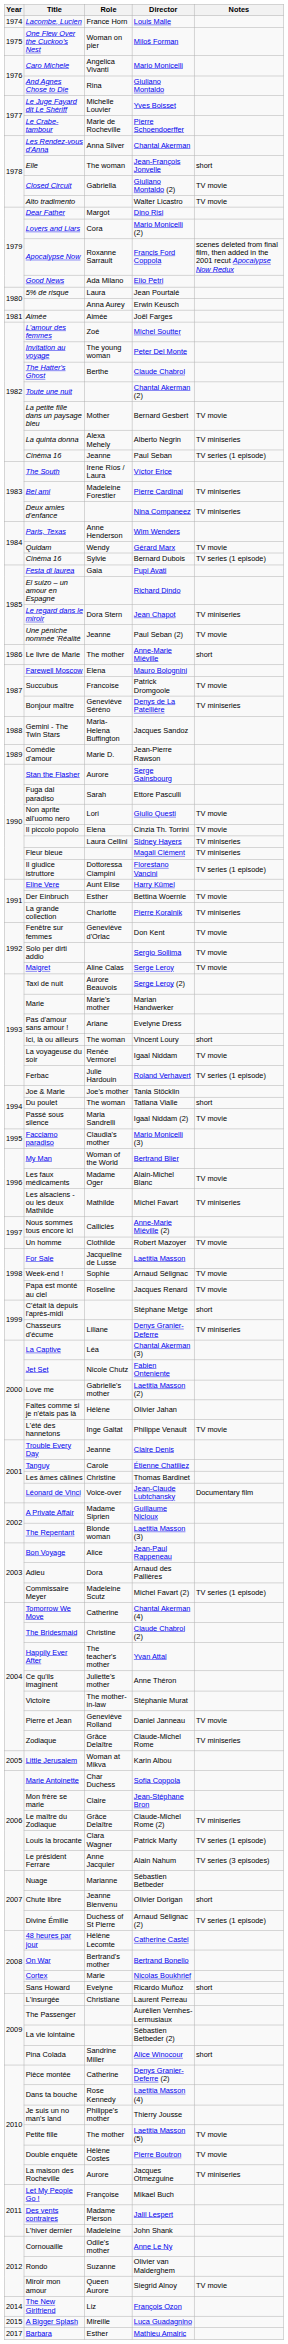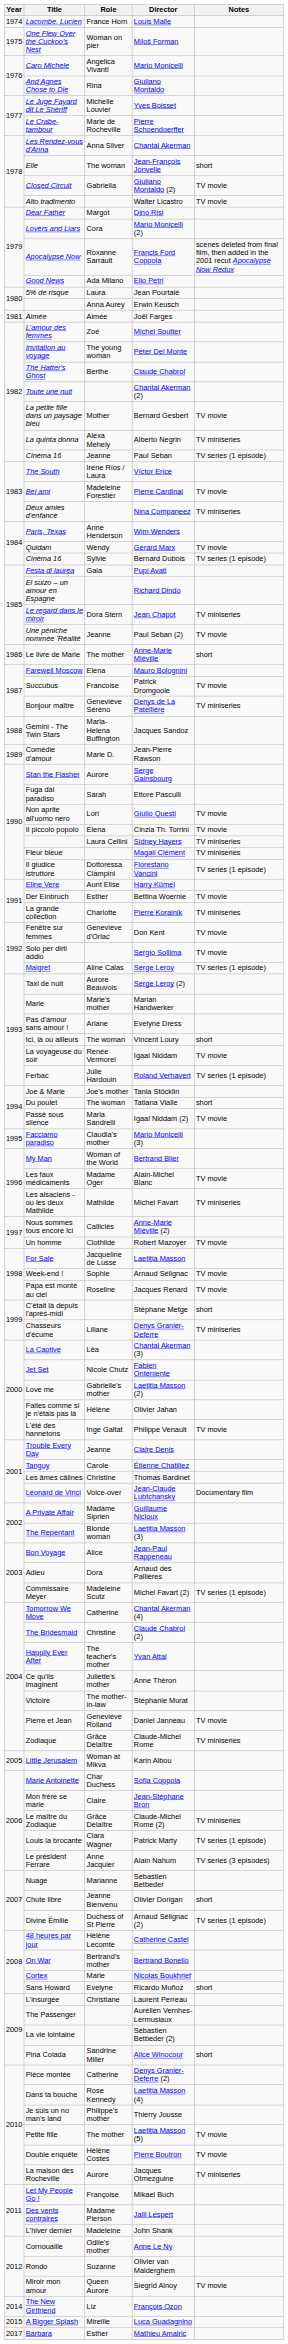(218, 491) TV miniseries -> (211, 491) TV movie
(211, 968) TV movie -> (231, 968) TV series (1 episode)
